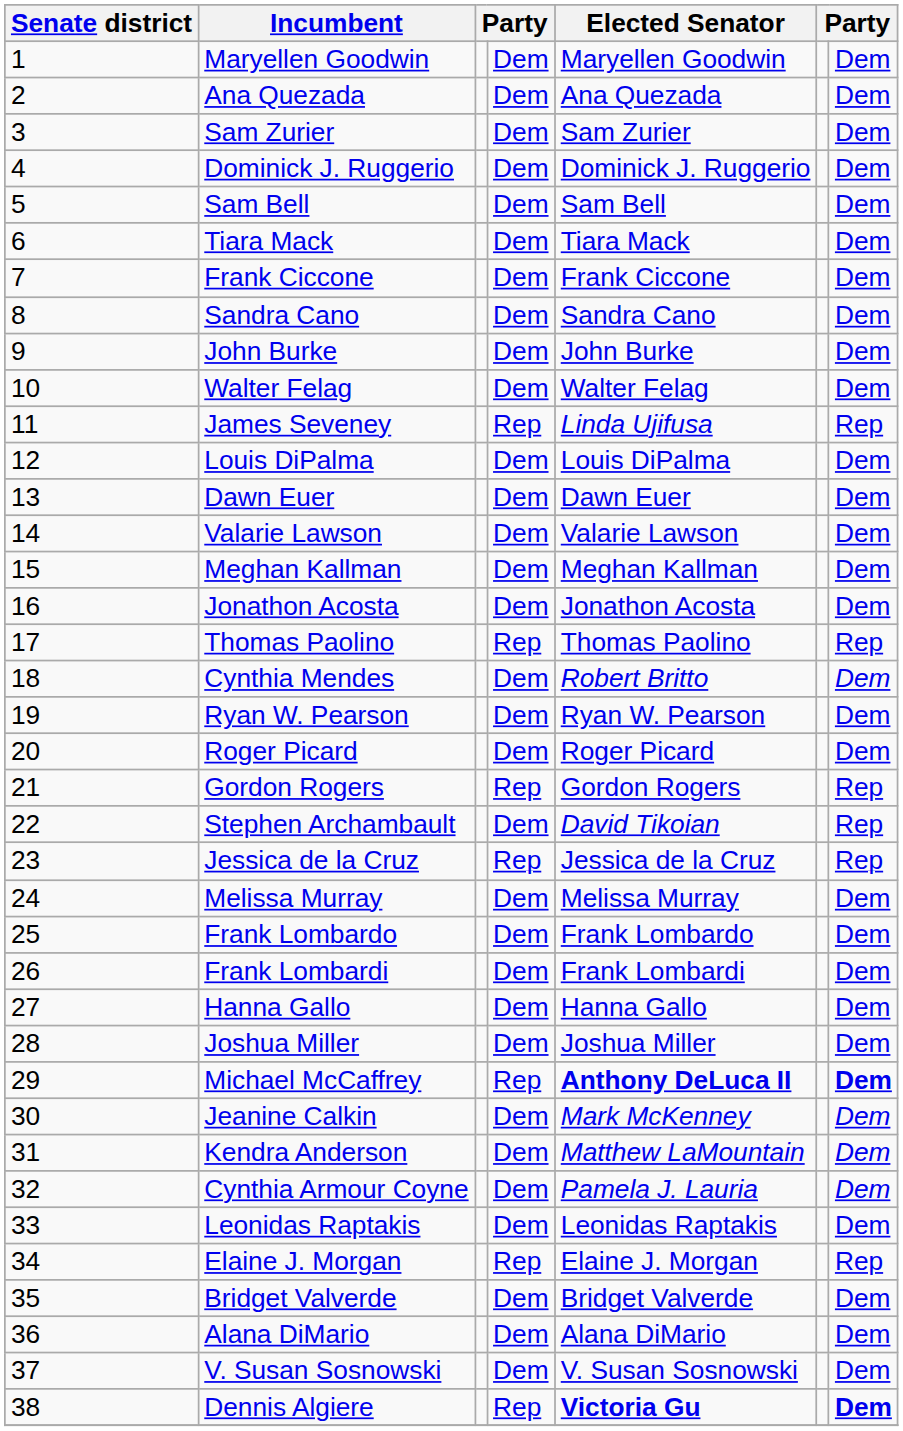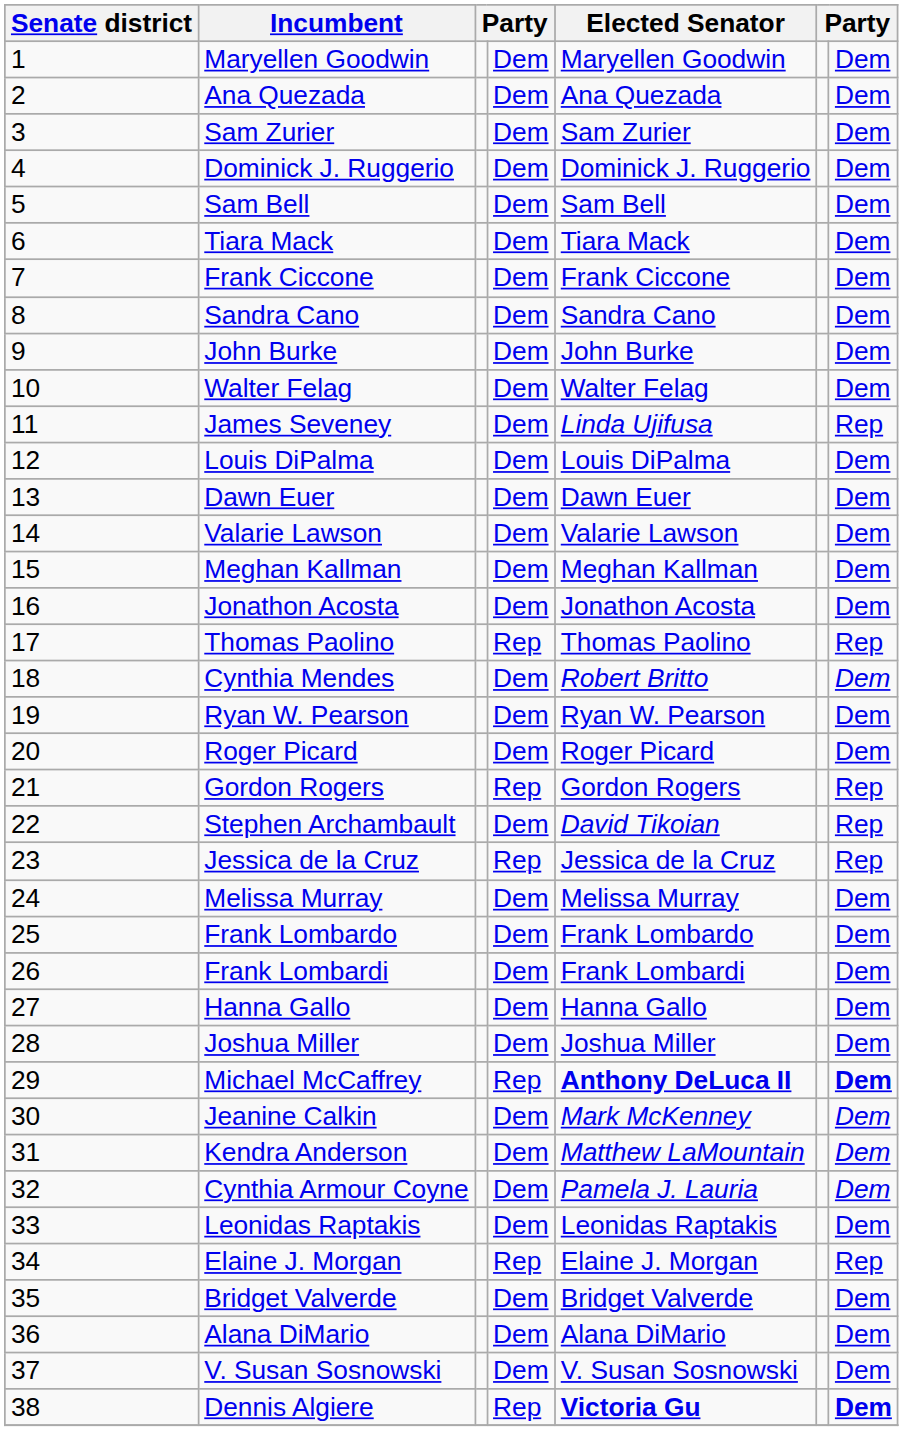(517, 423) Rep -> (521, 423) Dem
